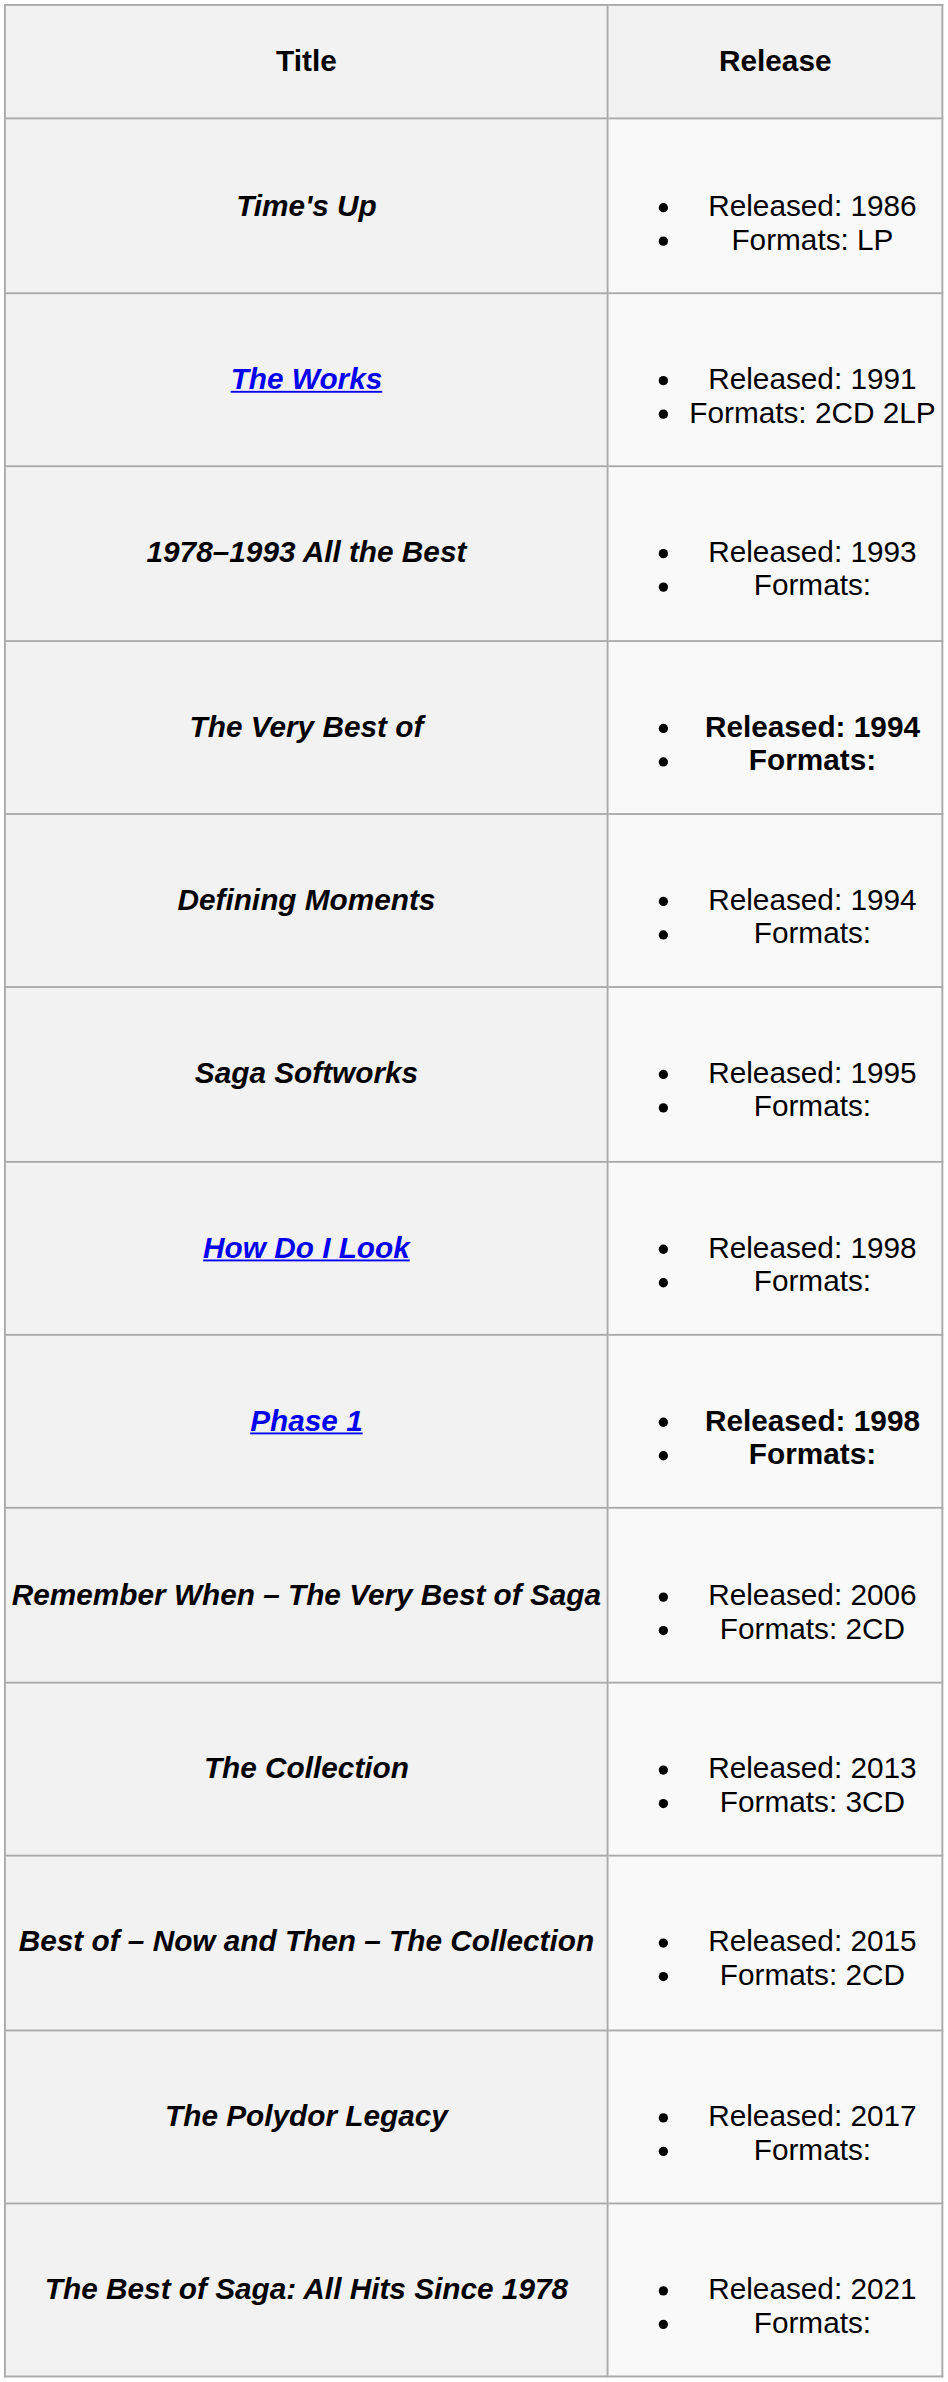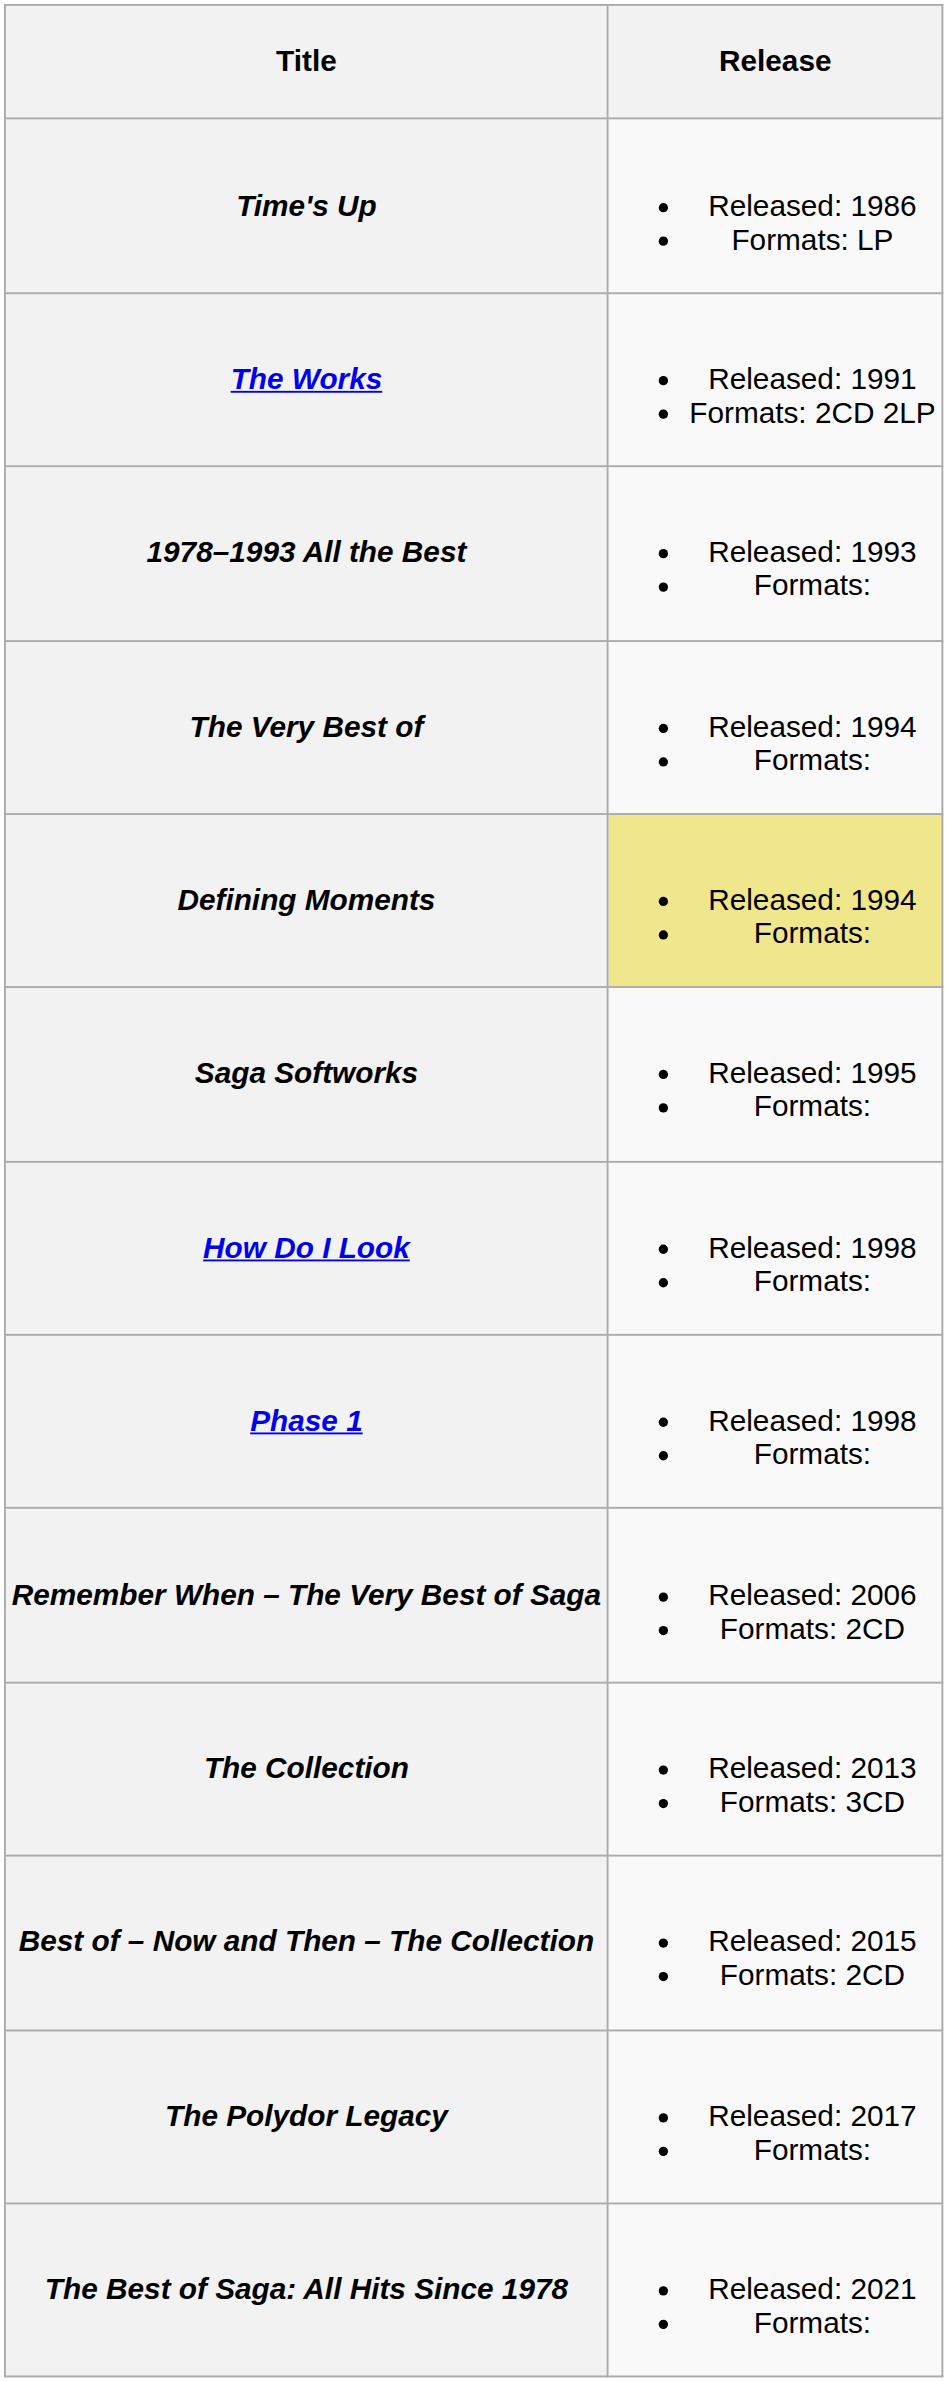(775, 744) bold -> (775, 744) normal
(775, 917) no background -> (775, 917) khaki background
(775, 1438) bold -> (775, 1438) normal
